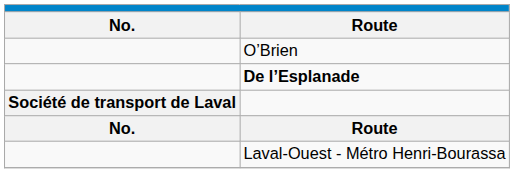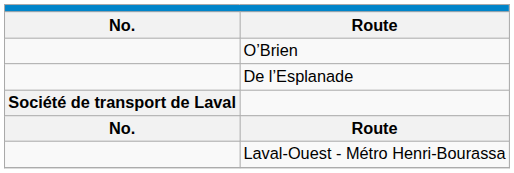(301, 76) bold -> (298, 76) normal
